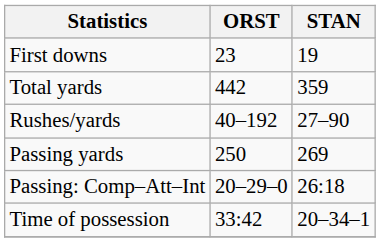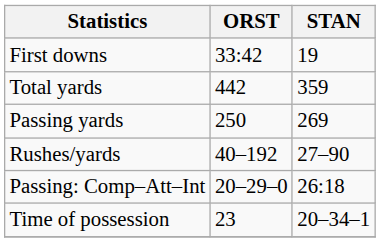(225, 54) 23 -> (239, 54) 33:42
rows swapped: (65, 120) <-> (66, 153)
(239, 219) 33:42 -> (225, 219) 23
